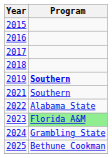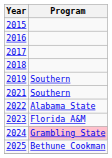(50, 79) bold -> (50, 79) normal
(58, 120) lightgreen background -> (58, 120) no background
(68, 133) no background -> (68, 133) pink background
